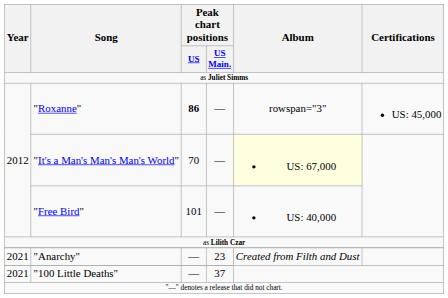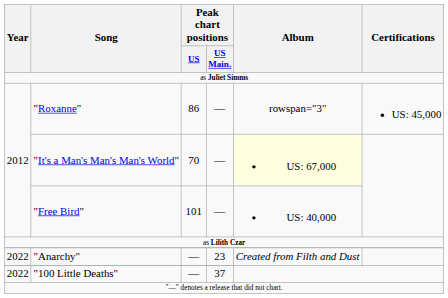(194, 108) bold -> (194, 108) normal
(18, 256) 2021 -> (18, 256) 2022
(18, 274) 2021 -> (18, 274) 2022
